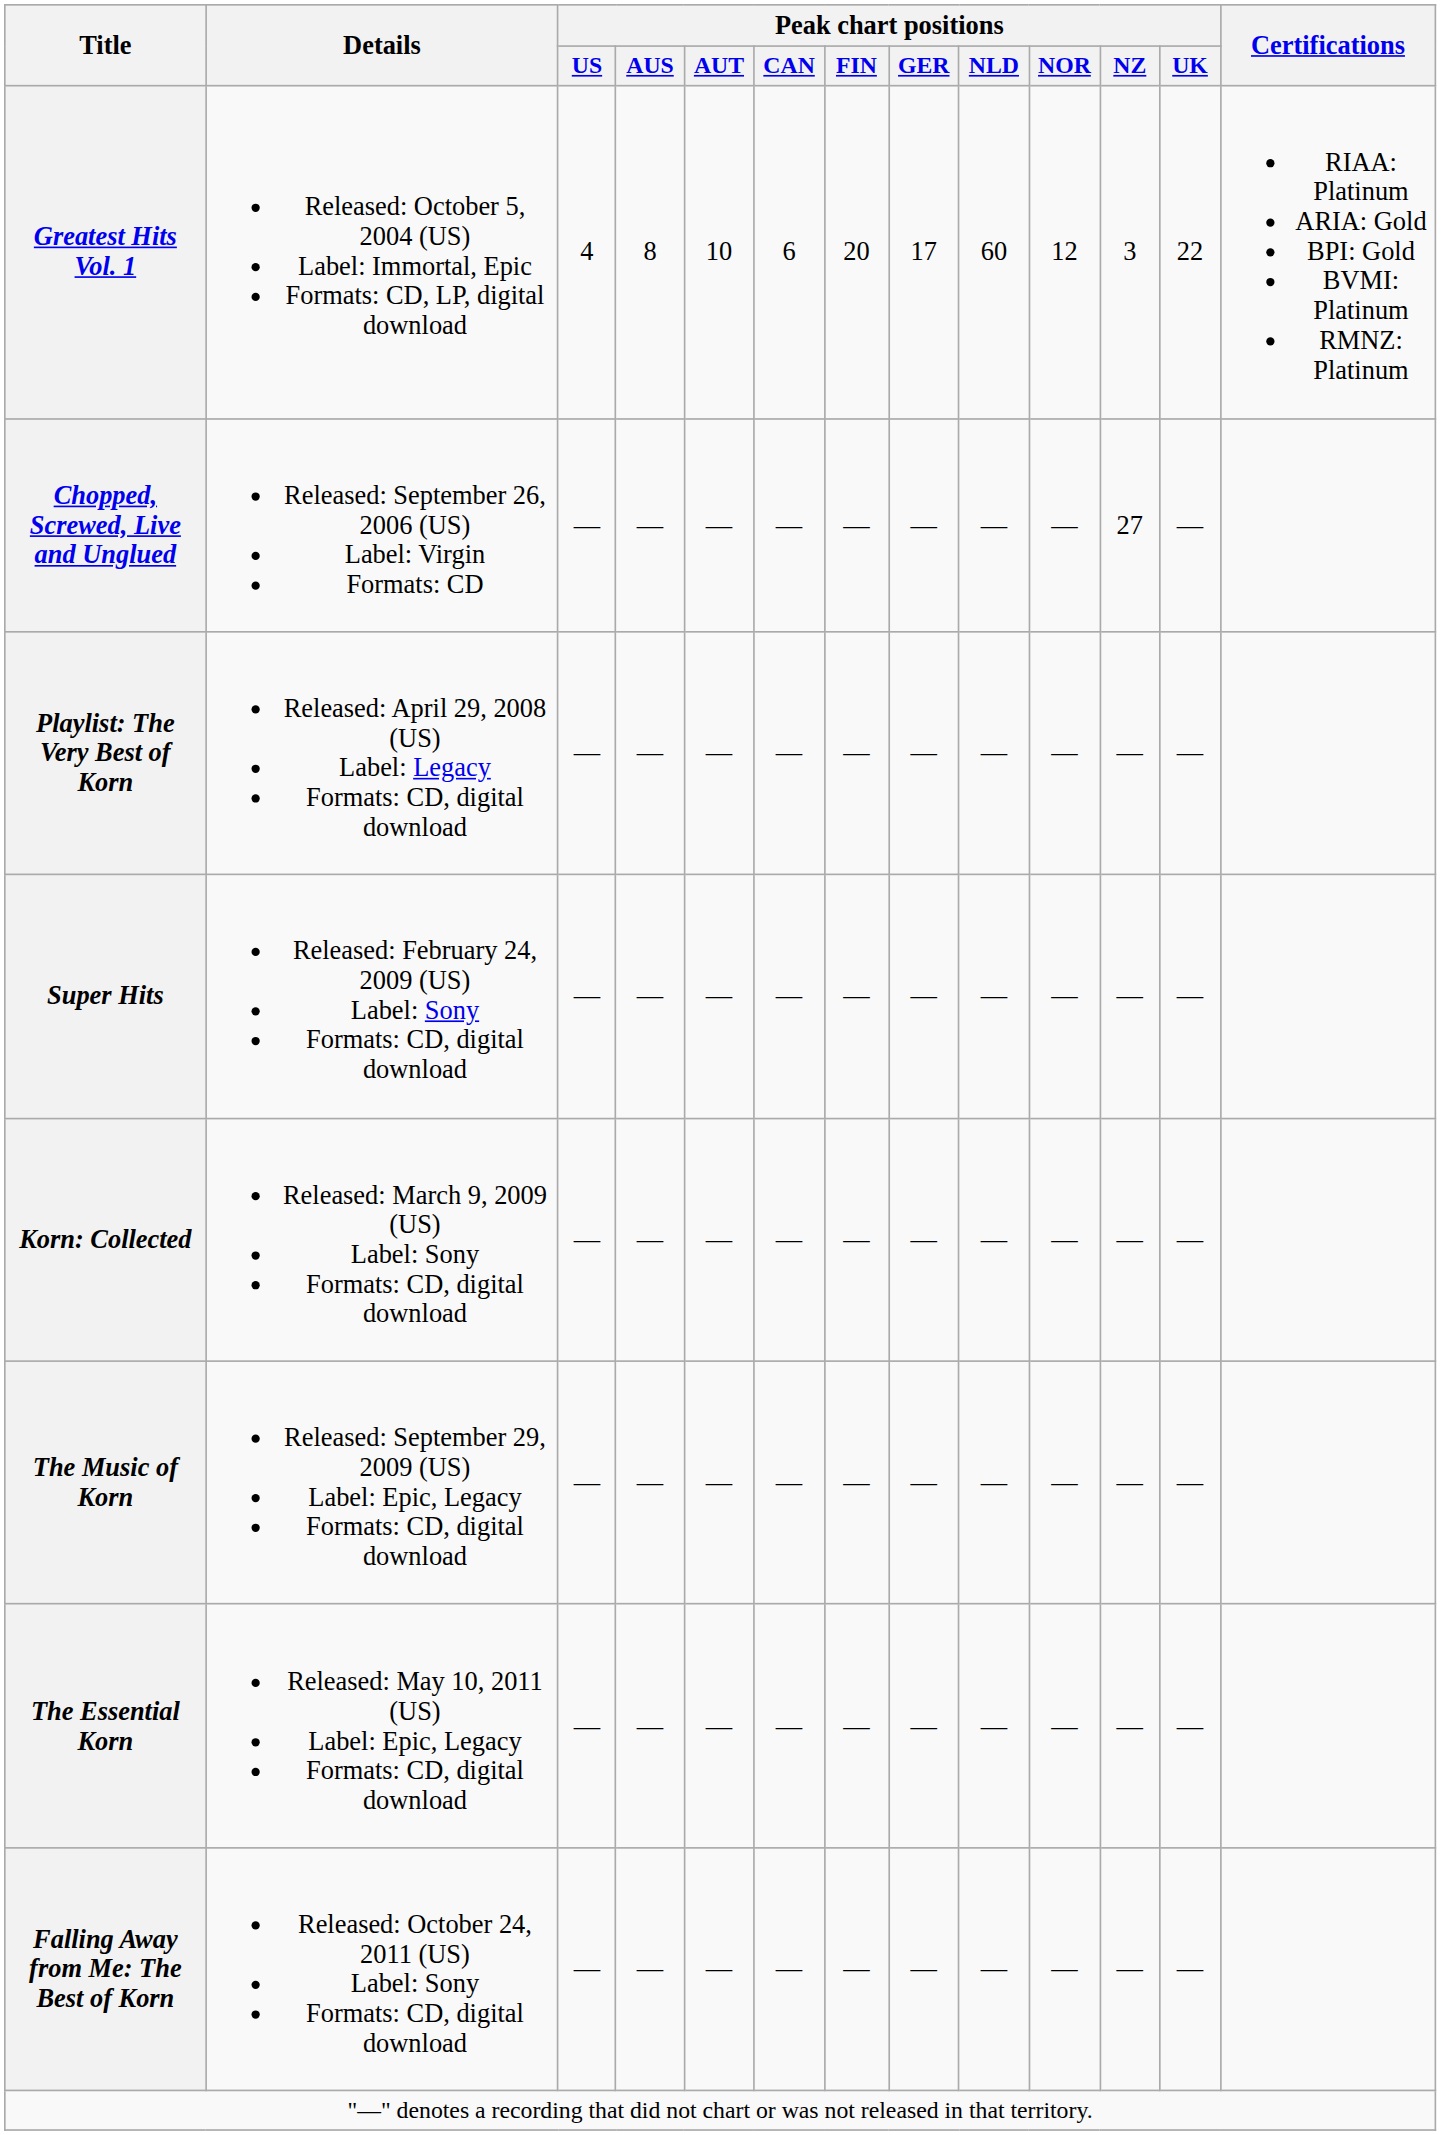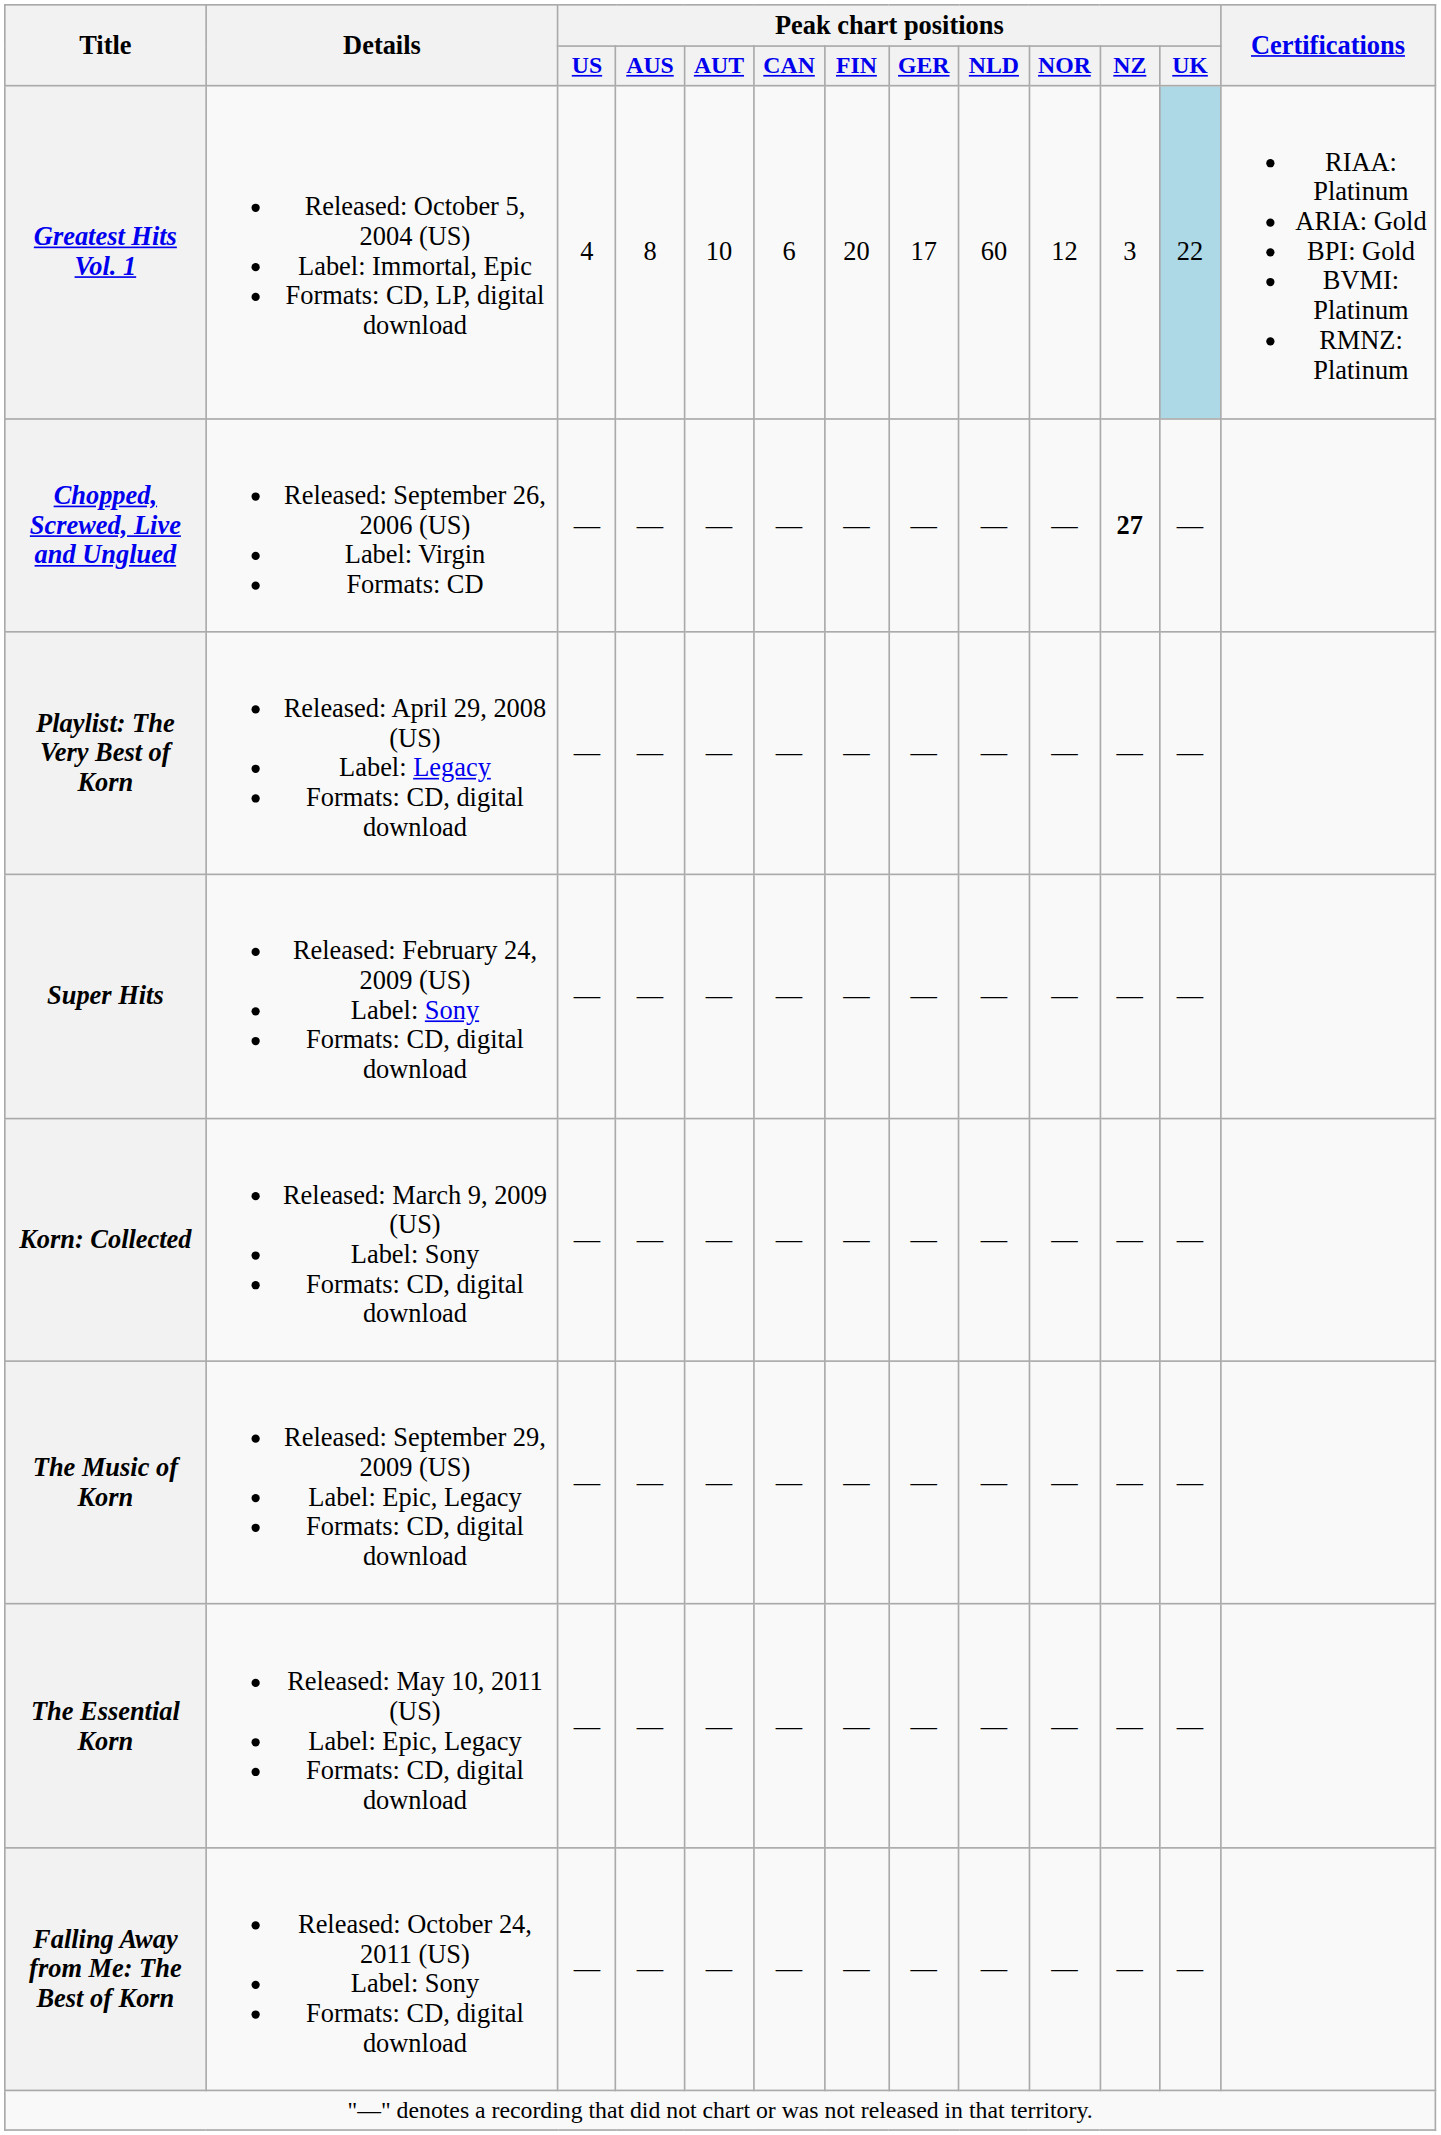(1190, 251) no background -> (1190, 251) lightblue background
(1130, 524) normal -> (1130, 524) bold
